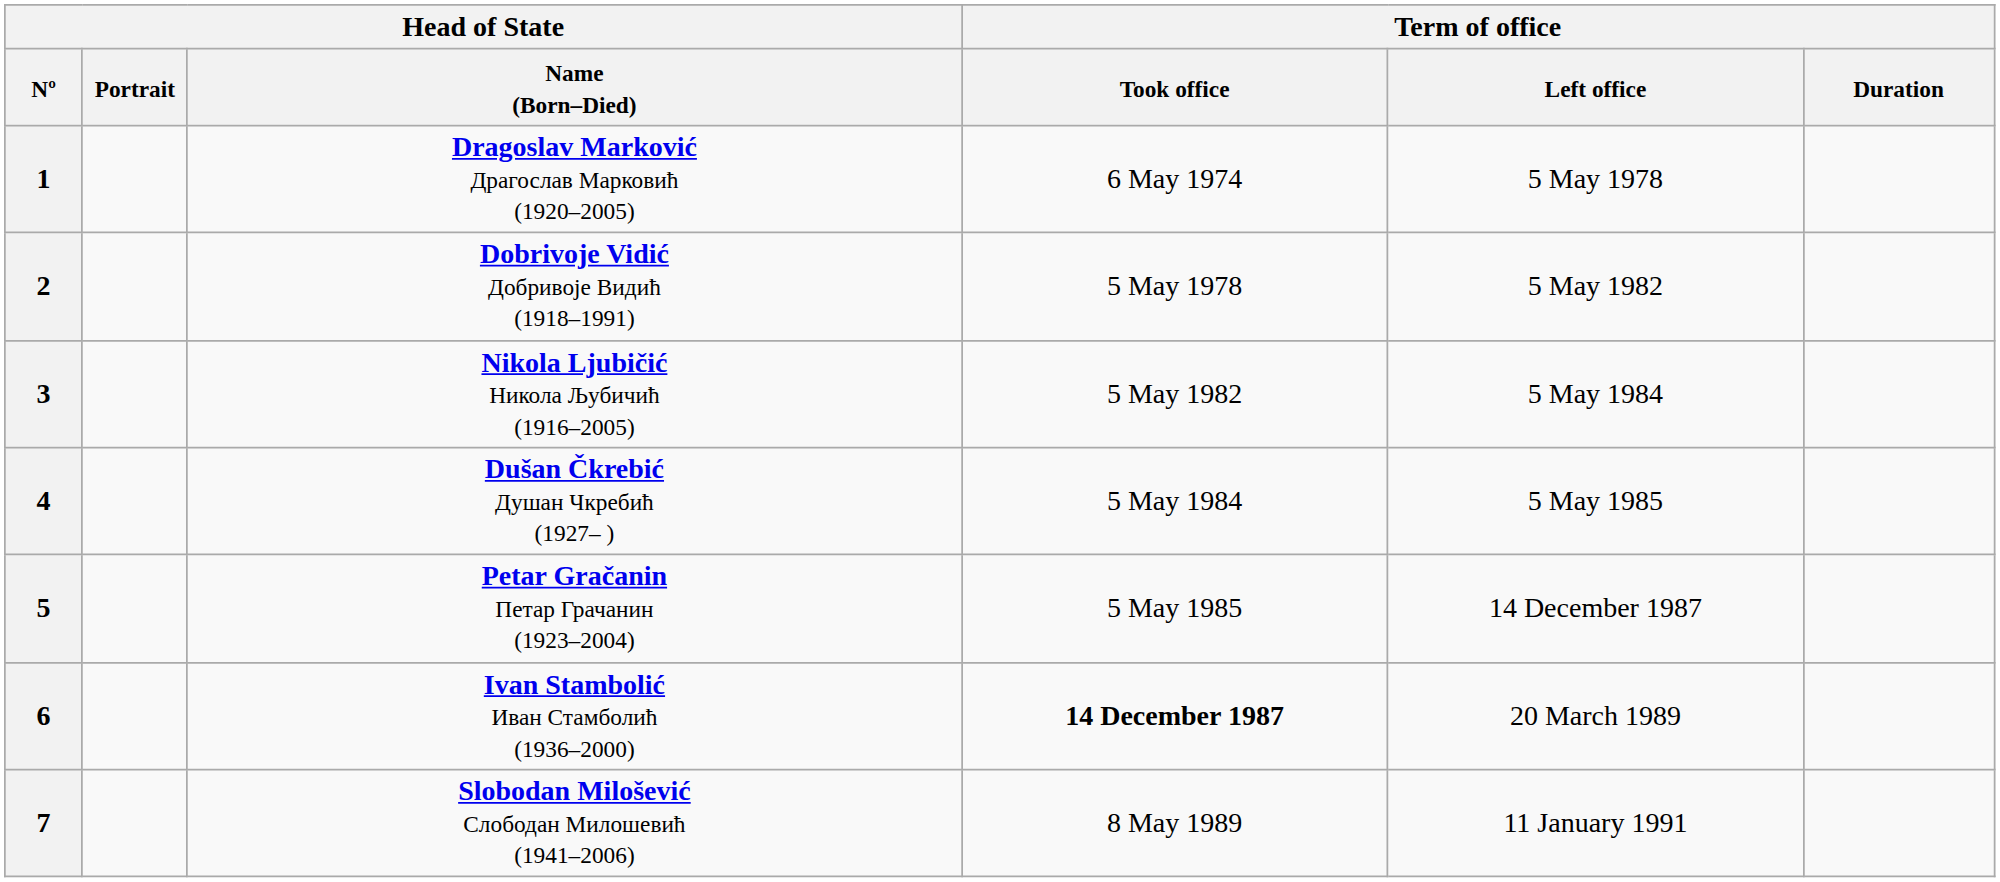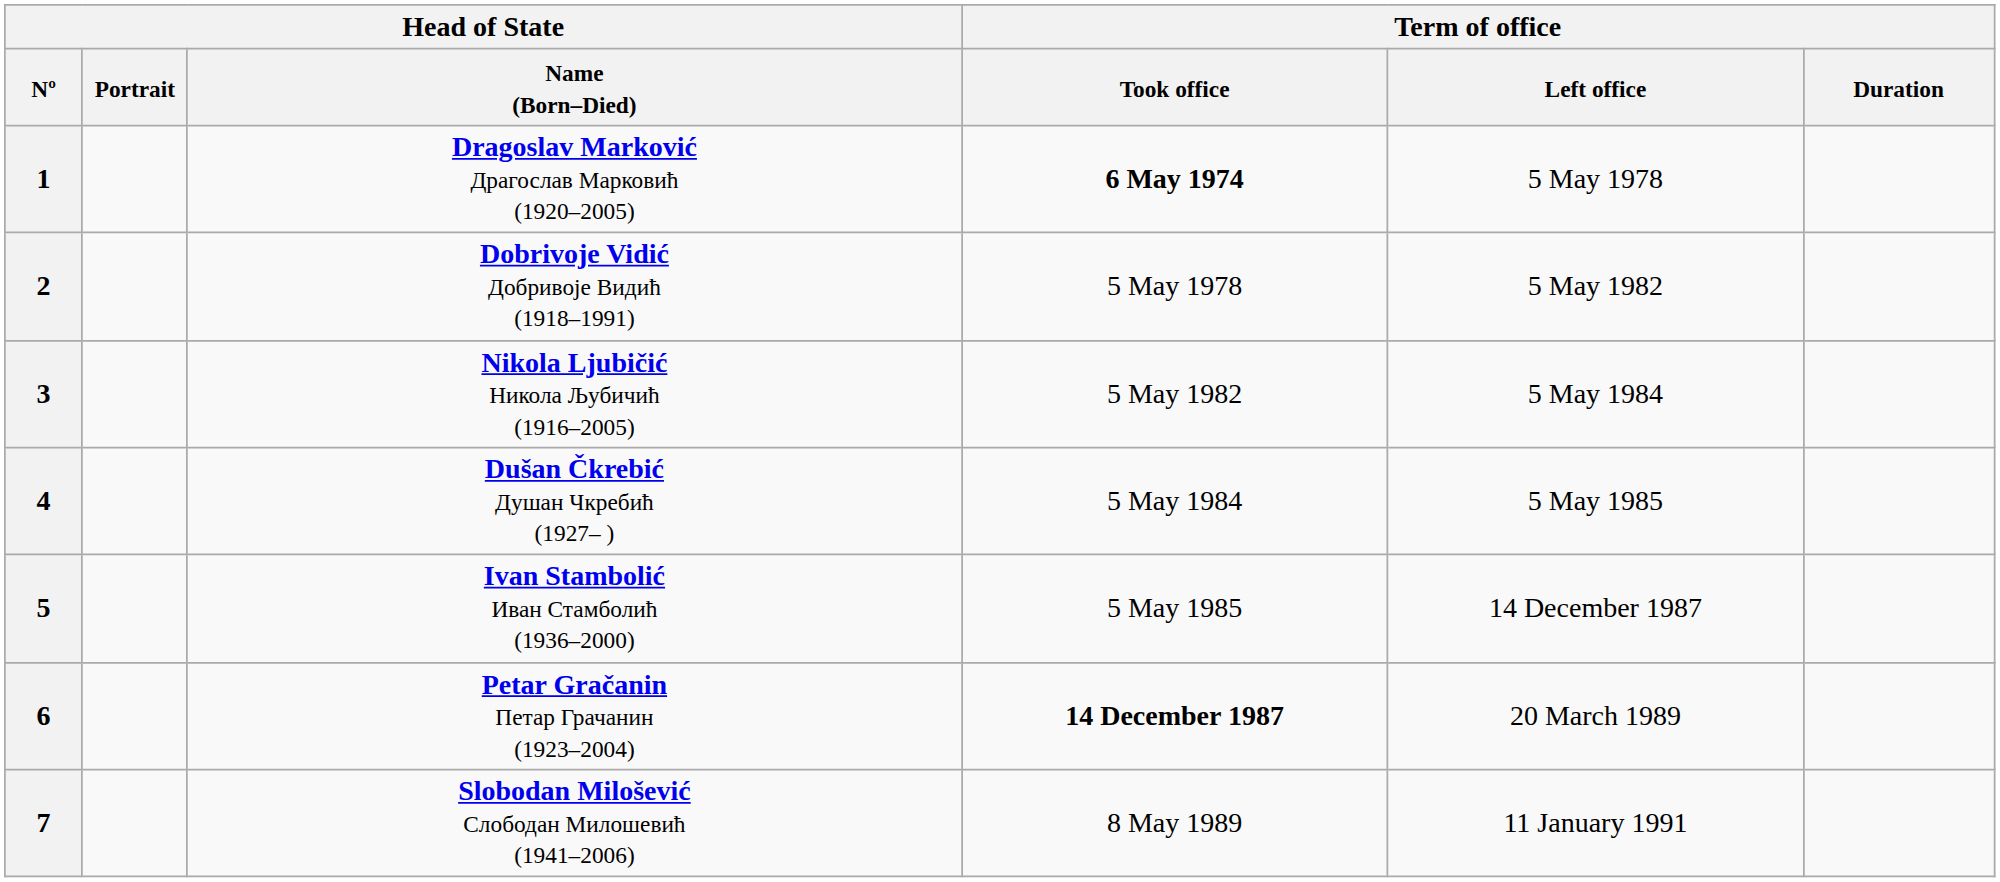(1175, 178) normal -> (1175, 178) bold
(574, 608) Petar Gračanin Петар Грачанин (1923–2004) -> (574, 608) Ivan Stambolić Иван Стамболић (1936–2000)
(574, 715) Ivan Stambolić Иван Стамболић (1936–2000) -> (574, 715) Petar Gračanin Петар Грачанин (1923–2004)
